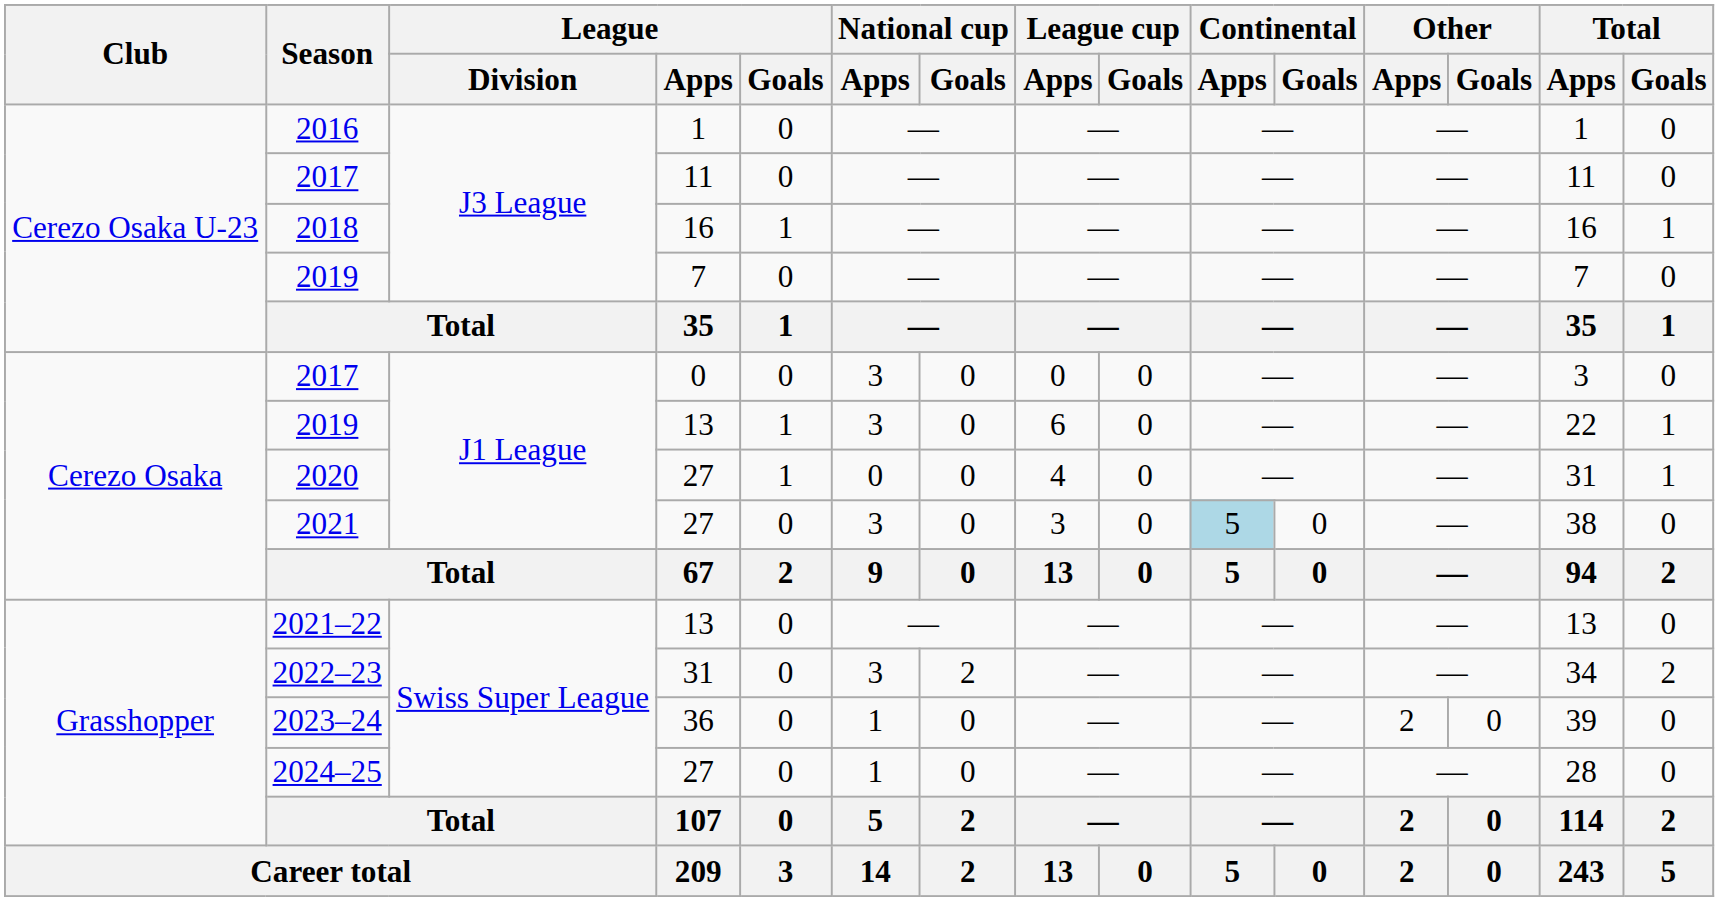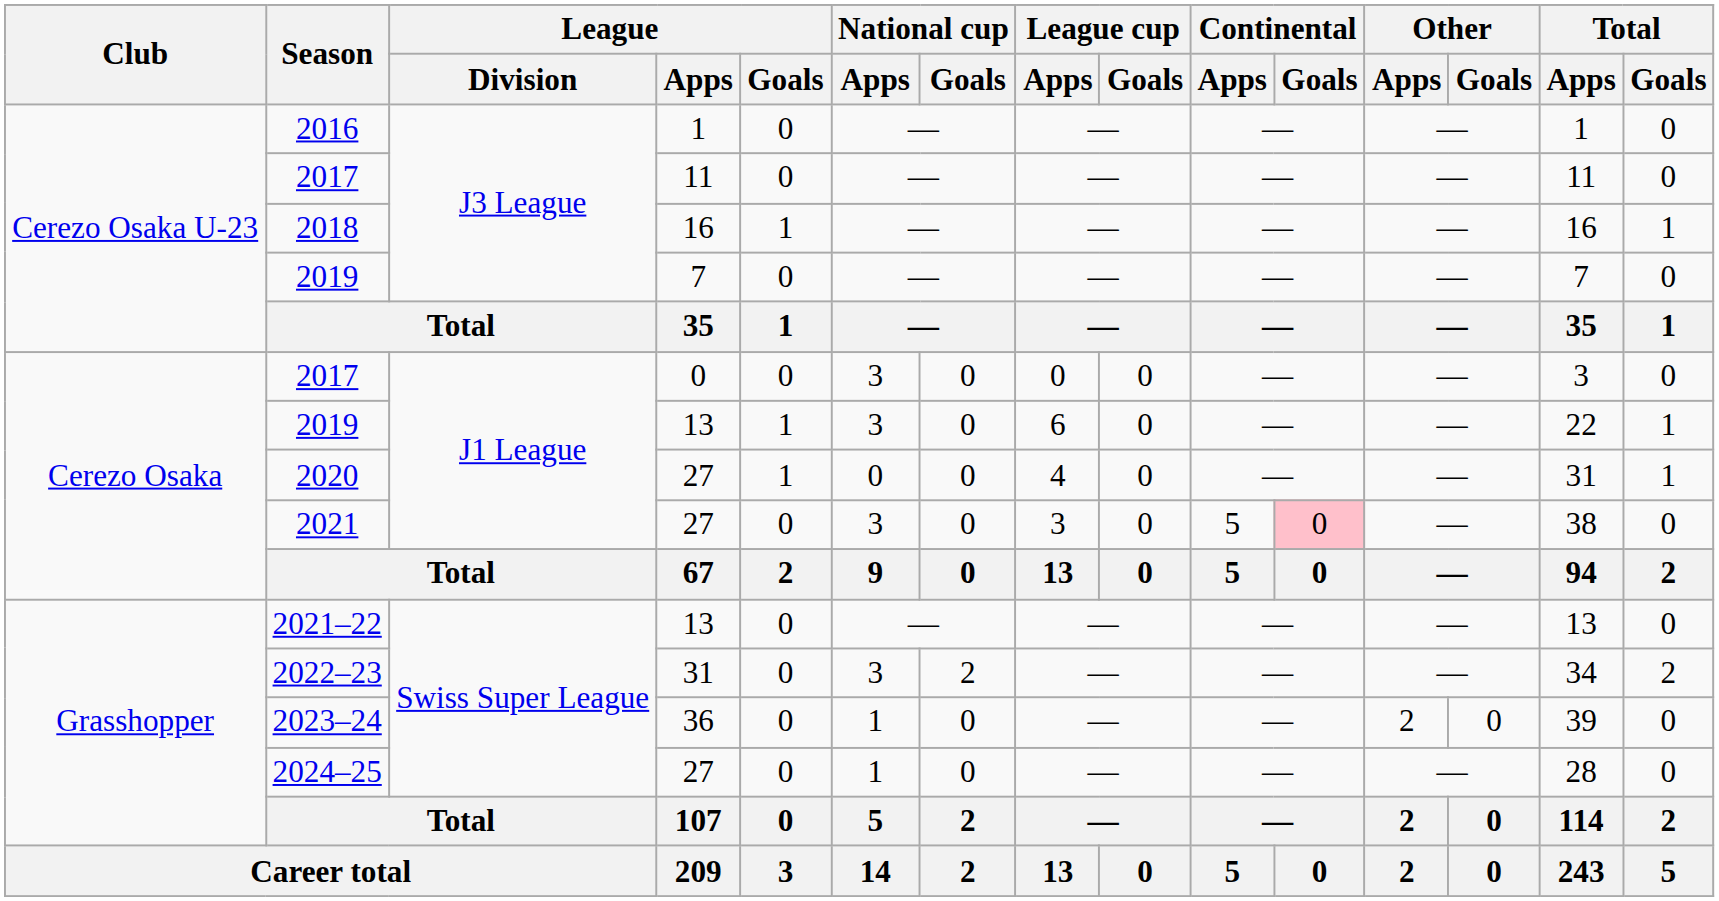(1232, 524) lightblue background -> (1232, 524) no background
(1320, 524) no background -> (1320, 524) pink background
